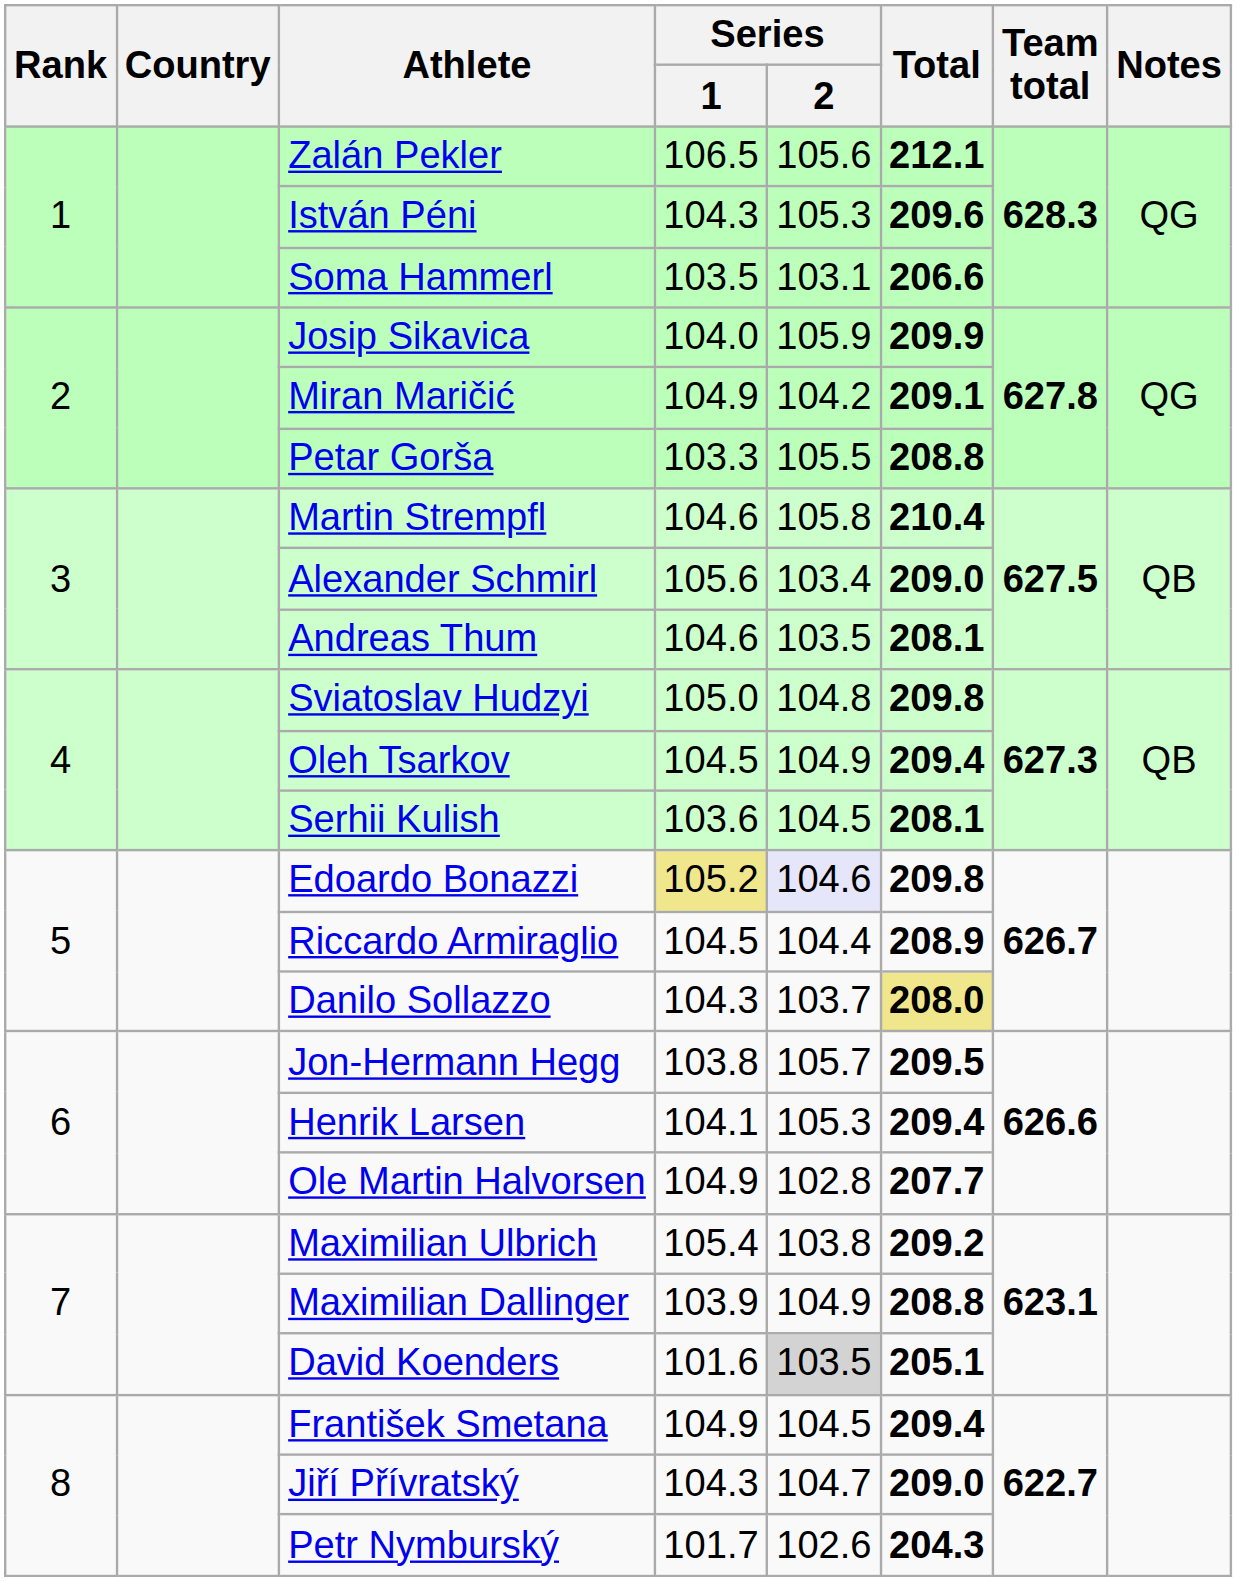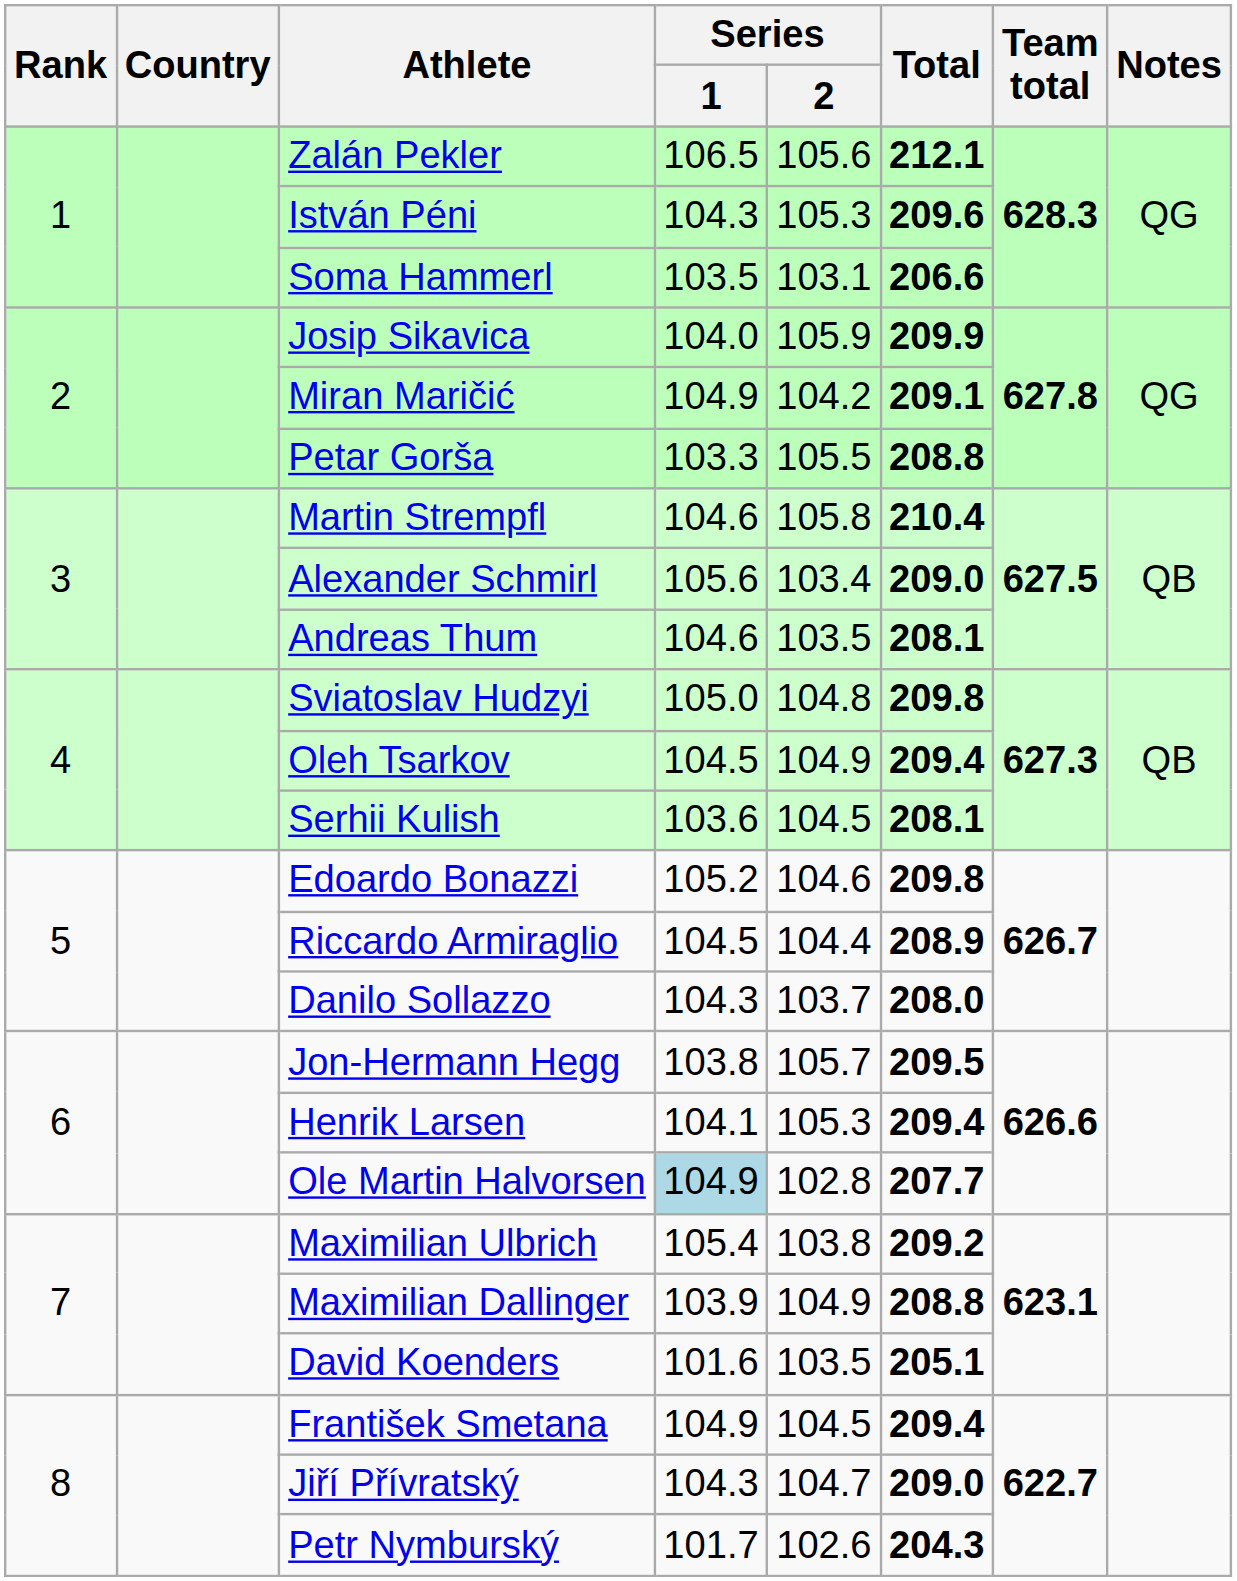(711, 880) khaki background -> (711, 880) no background
(824, 880) lavender background -> (824, 880) no background
(937, 1000) khaki background -> (937, 1000) no background
(711, 1182) no background -> (711, 1182) lightblue background
(824, 1363) lightgrey background -> (824, 1363) no background
